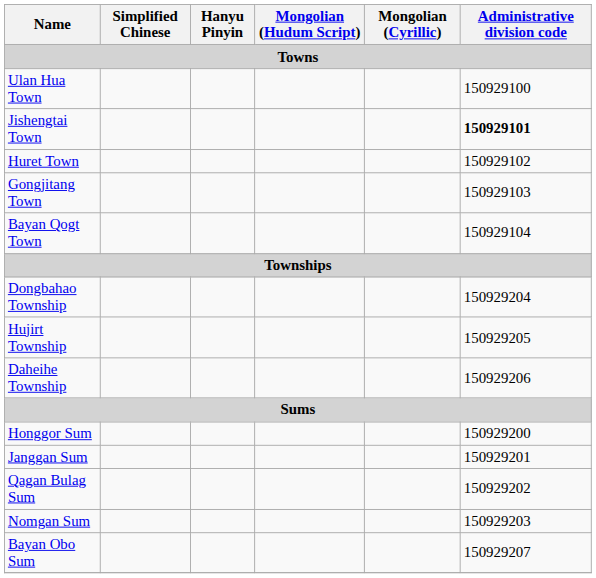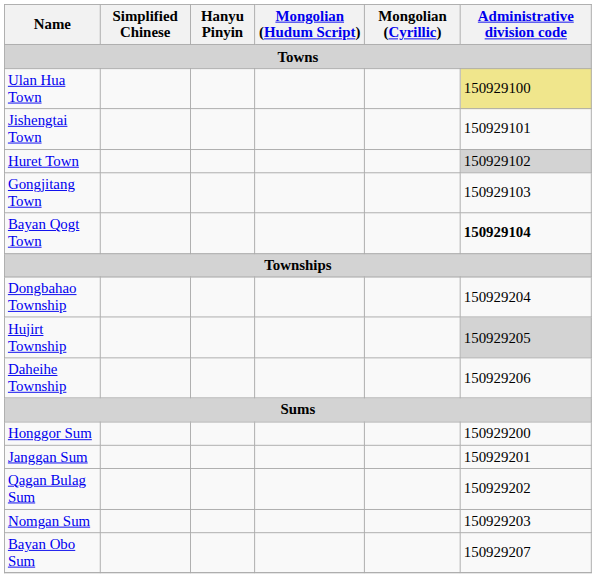(497, 88) no background -> (497, 88) khaki background
(497, 128) bold -> (497, 128) normal
(497, 160) no background -> (497, 160) lightgrey background
(497, 233) normal -> (497, 233) bold
(497, 337) no background -> (497, 337) lightgrey background
